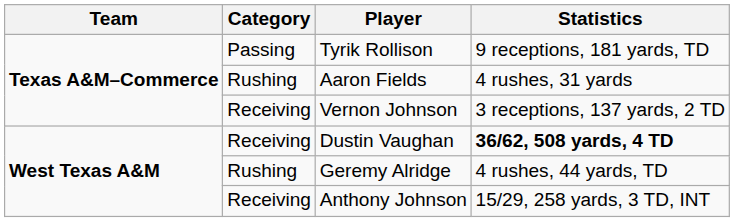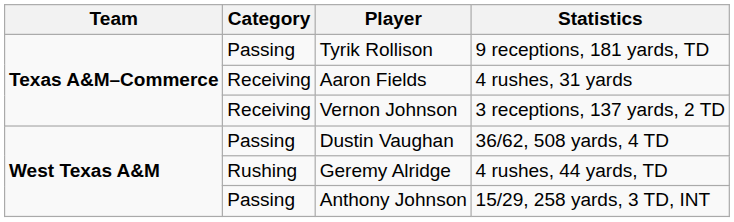(262, 80) Rushing -> (269, 80) Receiving
(269, 140) Receiving -> (261, 140) Passing
(575, 140) bold -> (572, 140) normal
(269, 200) Receiving -> (261, 200) Passing
